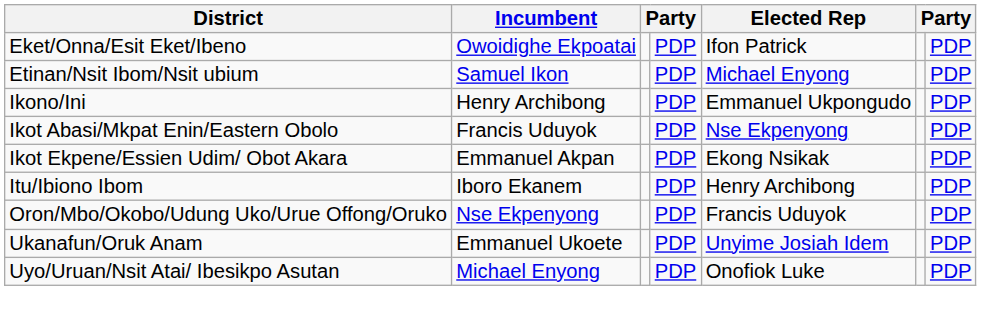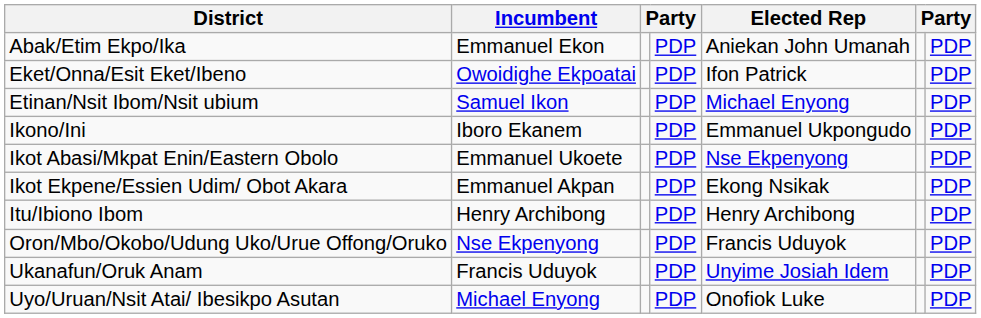+ row: (97, 46)
(531, 102) Henry Archibong -> (519, 130) Iboro Ekanem
(526, 130) Francis Uduyok -> (539, 158) Emmanuel Ukoete
(519, 186) Iboro Ekanem -> (531, 214) Henry Archibong
(539, 242) Emmanuel Ukoete -> (526, 270) Francis Uduyok
